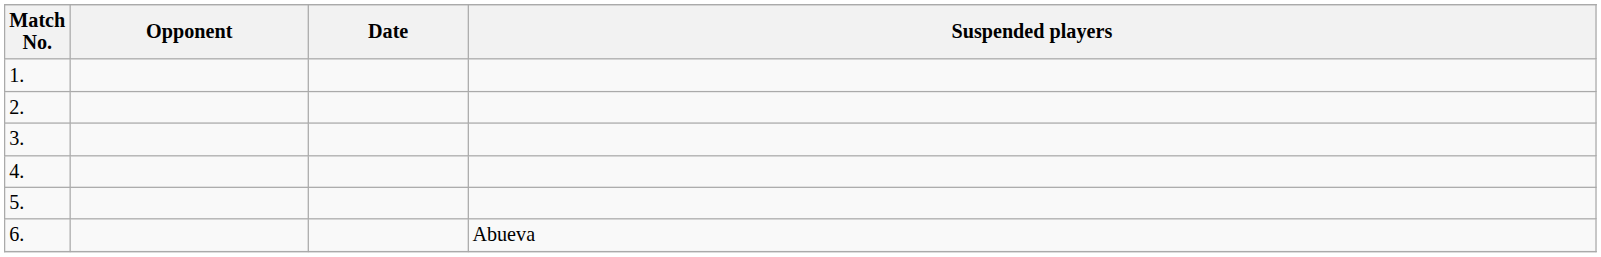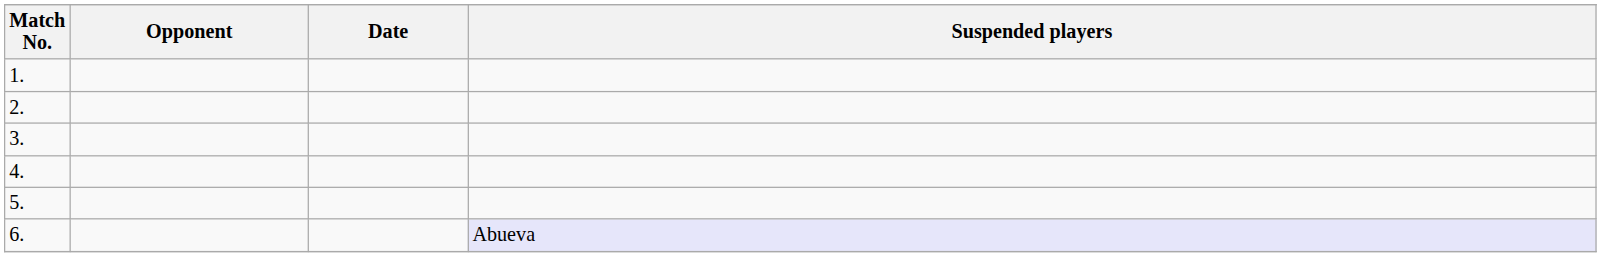(504, 235) no background -> (504, 235) lavender background
